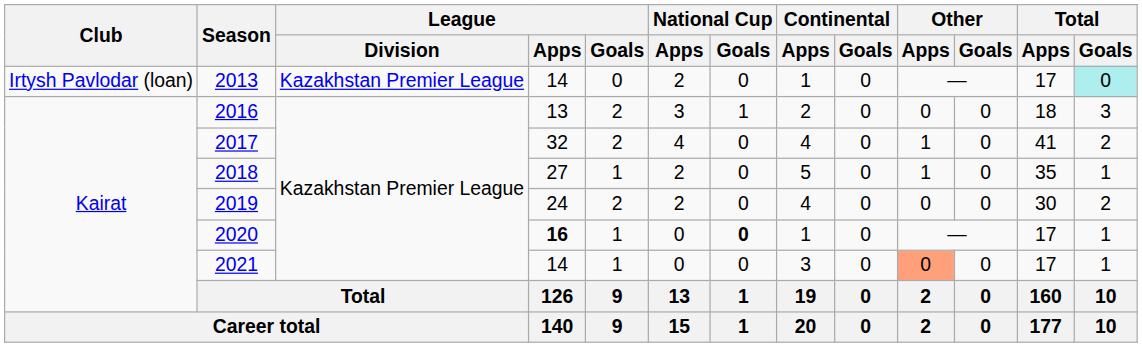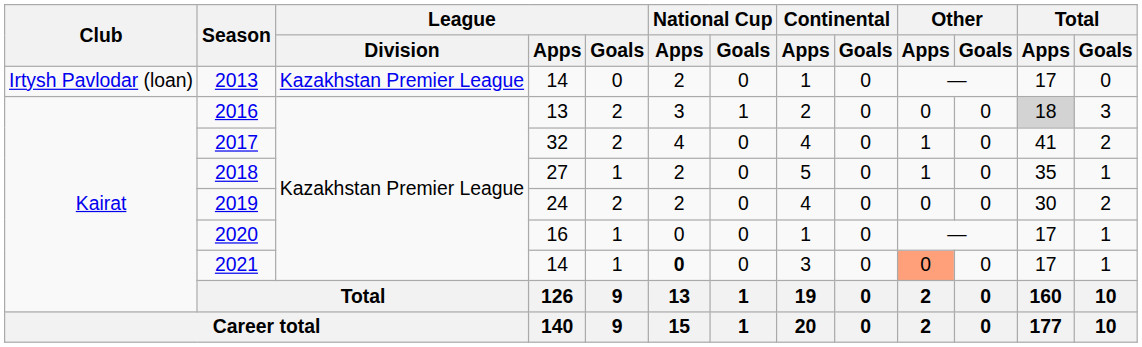(1106, 81) paleturquoise background -> (1106, 81) no background
(1046, 111) no background -> (1046, 111) lightgrey background
(557, 234) bold -> (557, 234) normal
(743, 234) bold -> (743, 234) normal
(679, 265) normal -> (679, 265) bold
